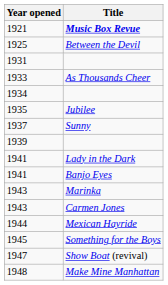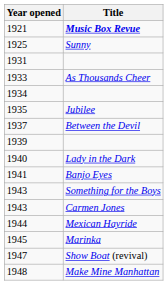(103, 45) Between the Devil -> (78, 45) Sunny
(78, 126) Sunny -> (103, 126) Between the Devil
(17, 158) 1941 -> (17, 158) 1940
(83, 191) Marinka -> (113, 191) Something for the Boys
(113, 239) Something for the Boys -> (83, 239) Marinka
